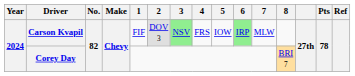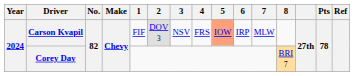(181, 32) lightgreen background -> (181, 32) no background
(223, 32) no background -> (223, 32) lightsalmon background
(243, 32) lightgreen background -> (243, 32) no background
